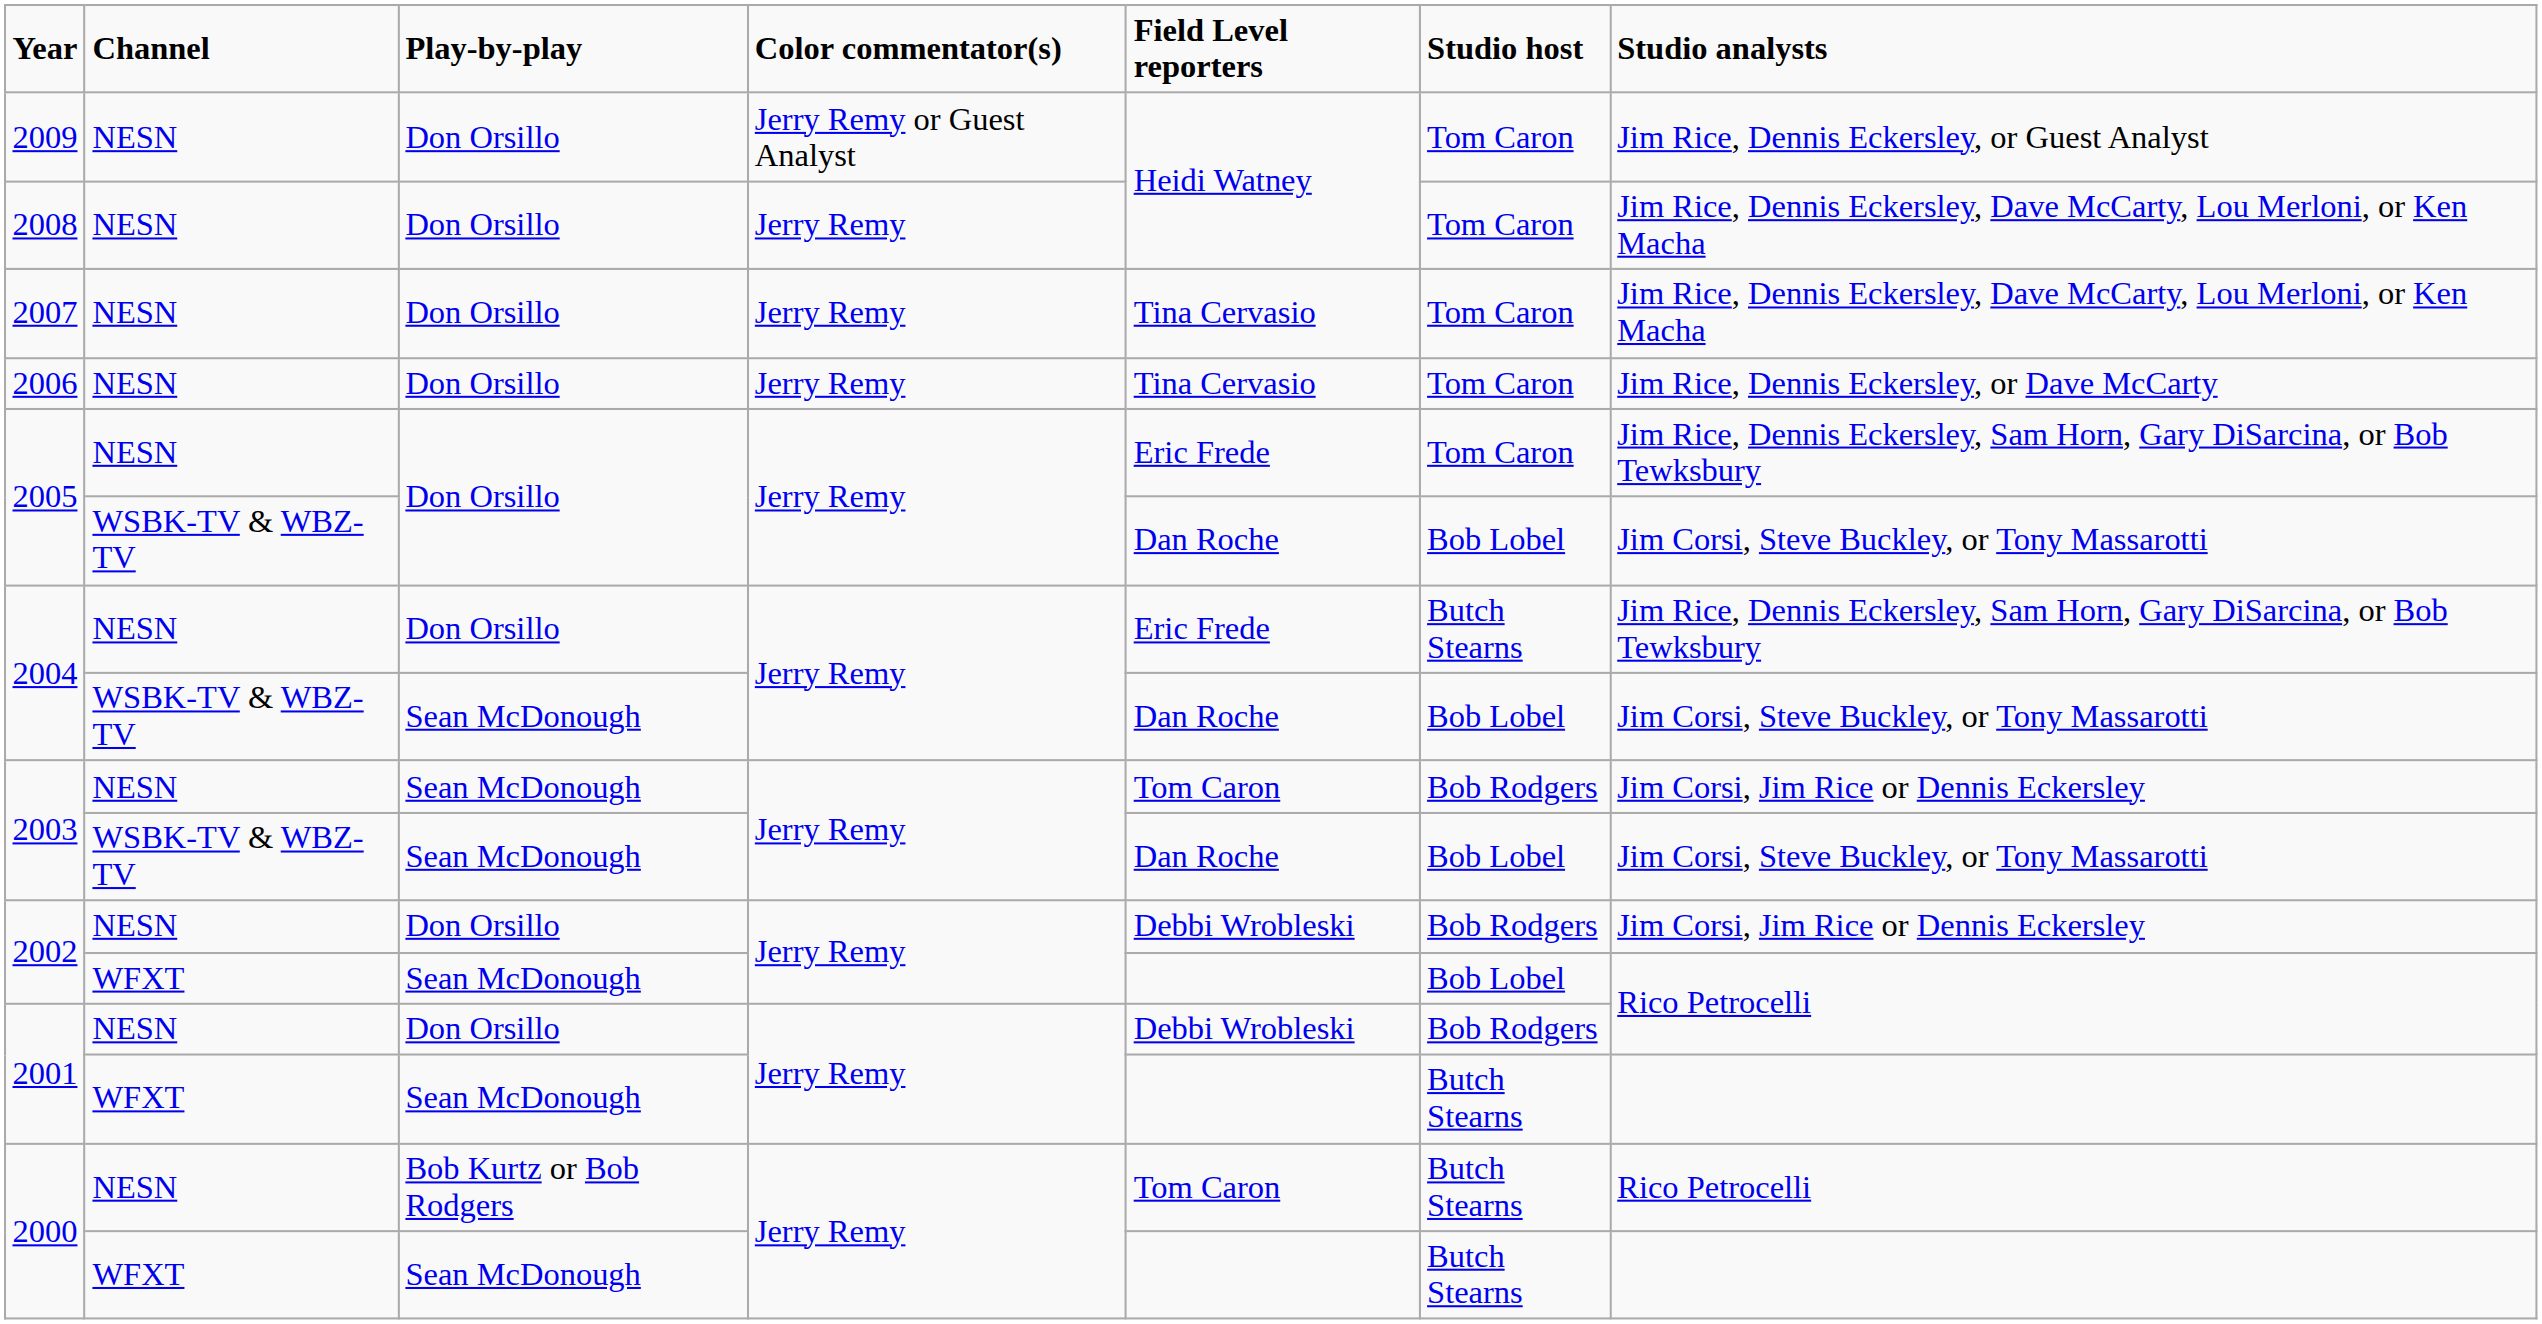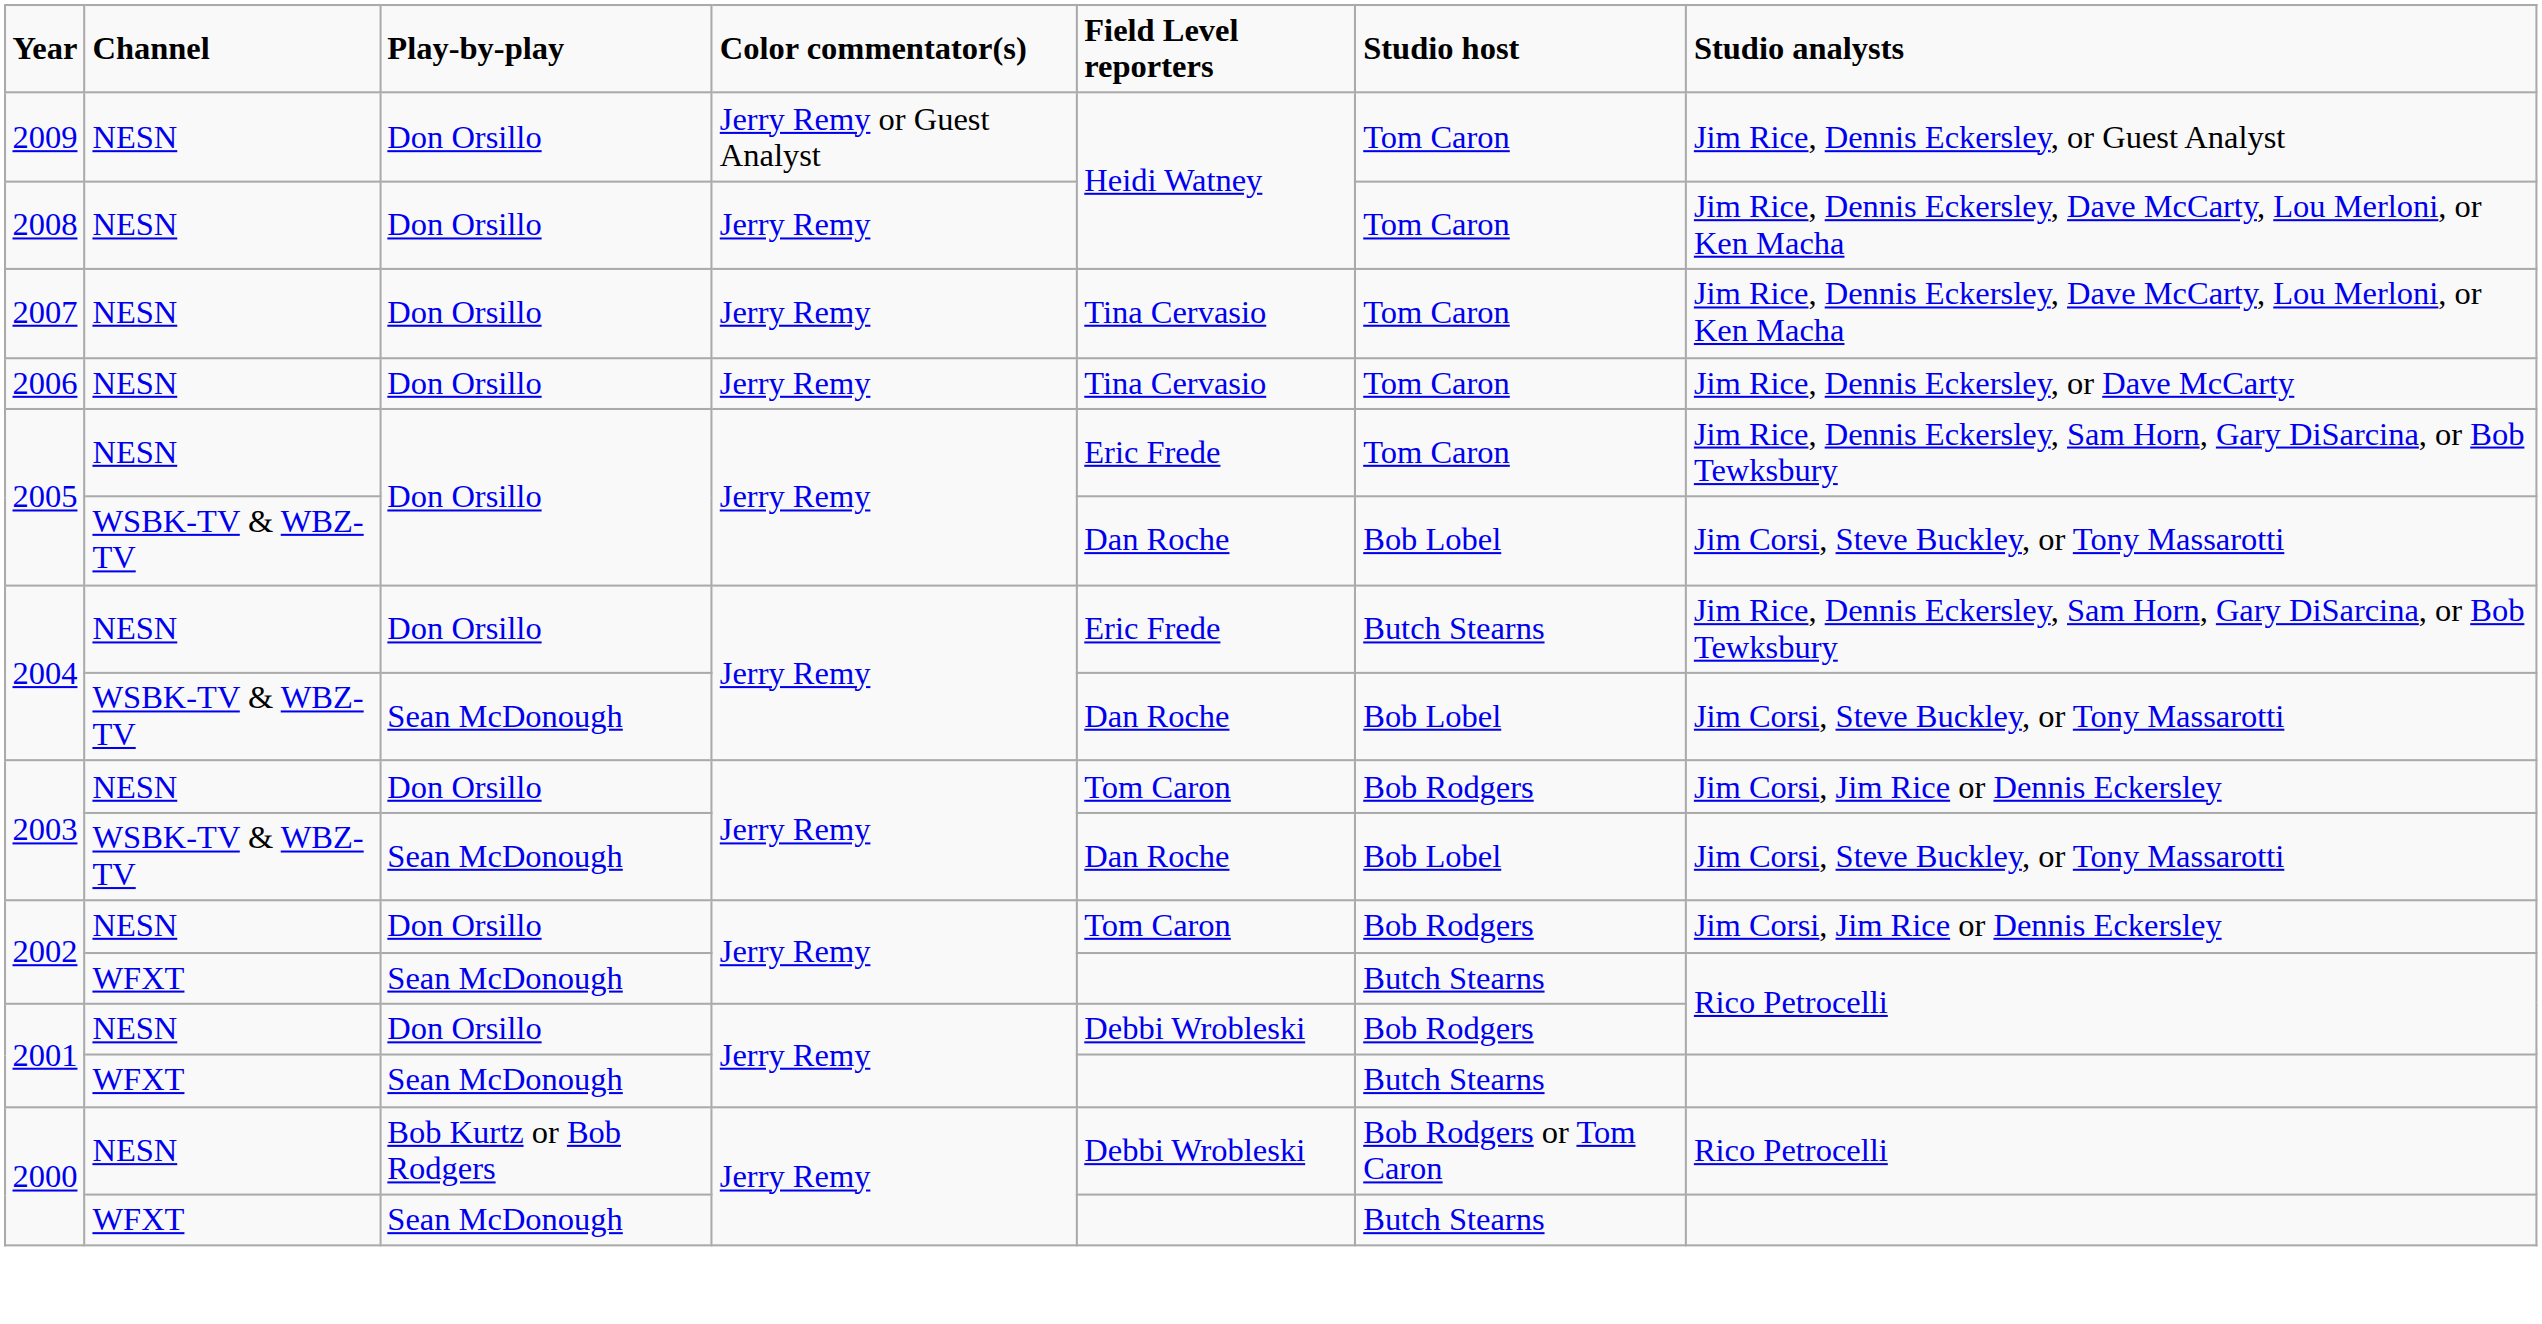(523, 786) Sean McDonough -> (464, 786) Don Orsillo
(1244, 925) Debbi Wrobleski -> (1158, 925) Tom Caron
(1496, 977) Bob Lobel -> (1454, 977) Butch Stearns
(1207, 1186) Tom Caron -> (1195, 1150) Debbi Wrobleski
(1475, 1186) Butch Stearns -> (1499, 1150) Bob Rodgers or Tom Caron
